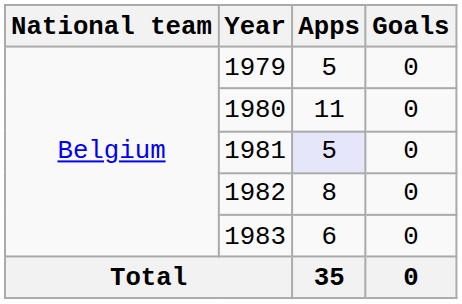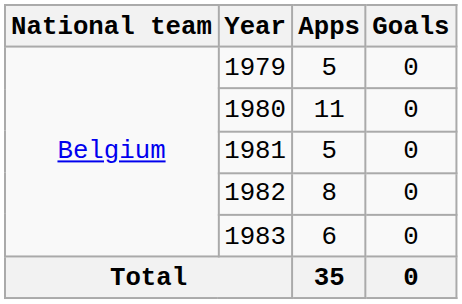(329, 152) lavender background -> (329, 152) no background
